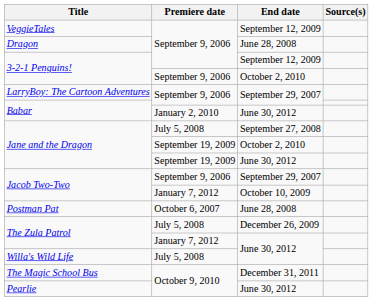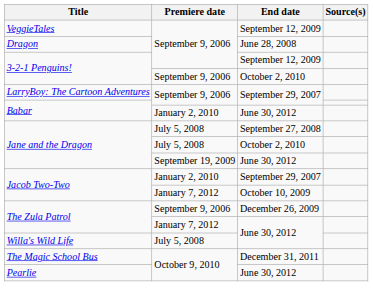(195, 145) September 19, 2009 -> (179, 145) July 5, 2008
(192, 177) September 9, 2006 -> (186, 177) January 2, 2010
- row: (33, 208)
(179, 224) July 5, 2008 -> (192, 208) September 9, 2006
